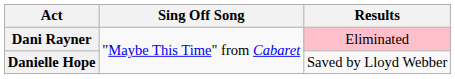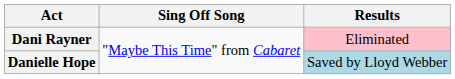(377, 62) no background -> (377, 62) lightblue background
